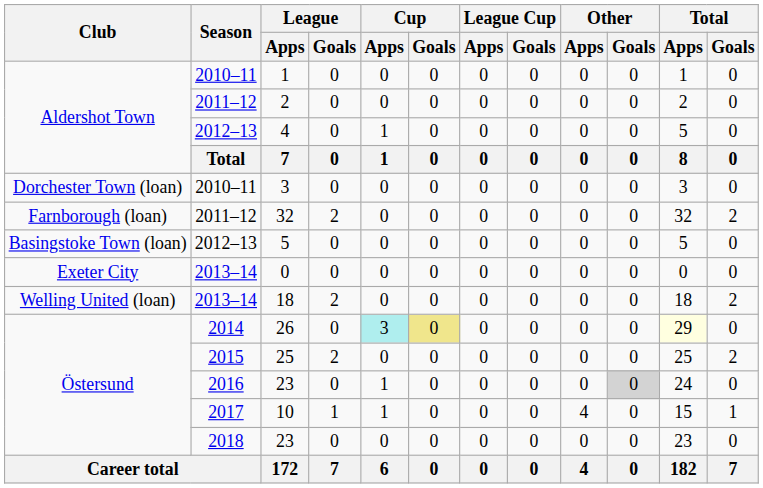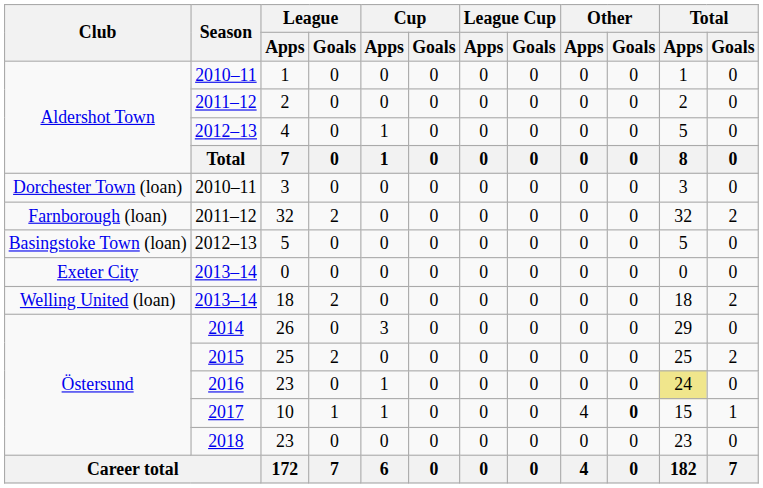(384, 328) paleturquoise background -> (384, 328) no background
(434, 328) khaki background -> (434, 328) no background
(683, 328) lightyellow background -> (683, 328) no background
(634, 384) lightgrey background -> (634, 384) no background
(683, 384) no background -> (683, 384) khaki background
(634, 412) normal -> (634, 412) bold
